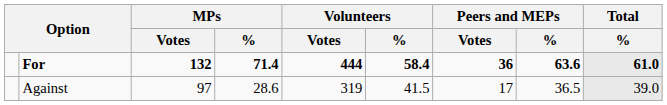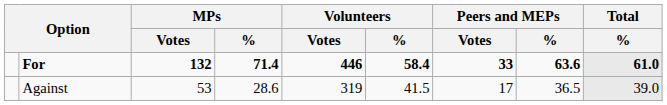(351, 64) 444 -> (351, 64) 446
(506, 64) 36 -> (506, 64) 33
(204, 88) 97 -> (204, 88) 53
